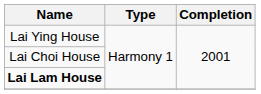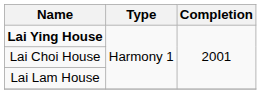(55, 36) normal -> (55, 36) bold
(55, 78) bold -> (55, 78) normal
